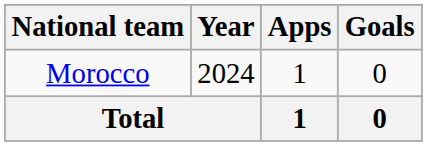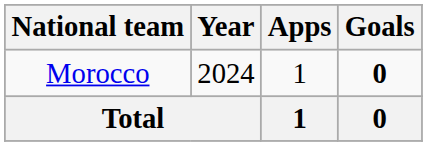(380, 72) normal -> (380, 72) bold
